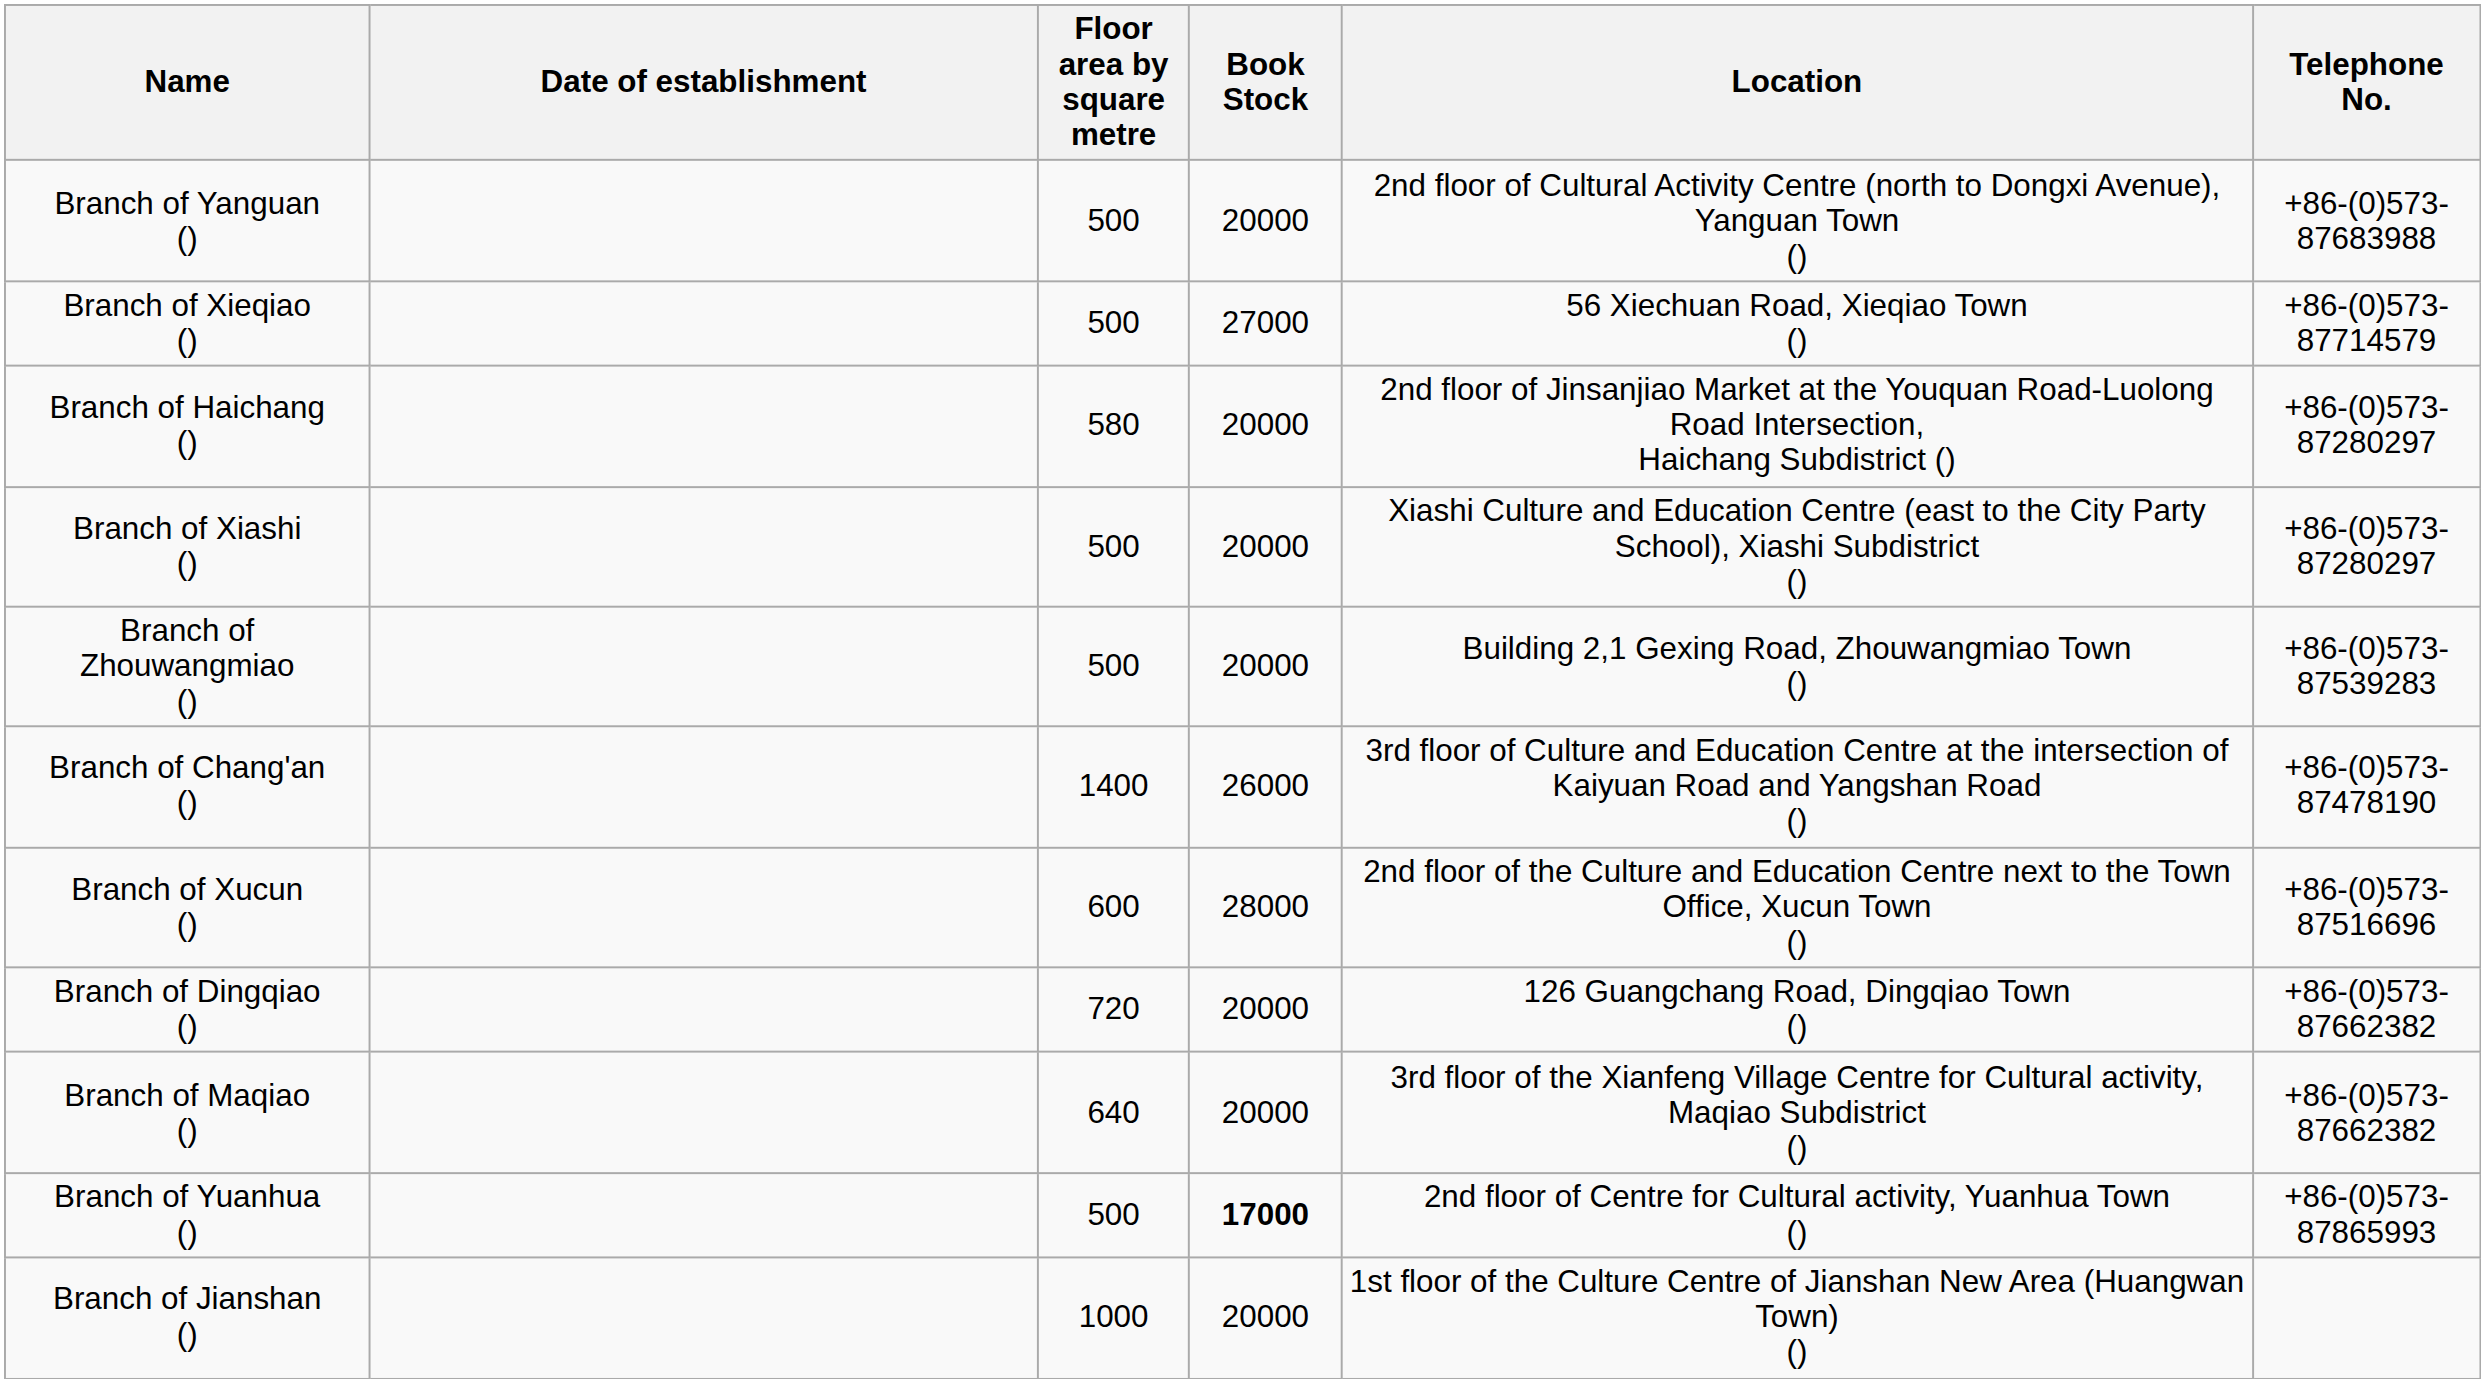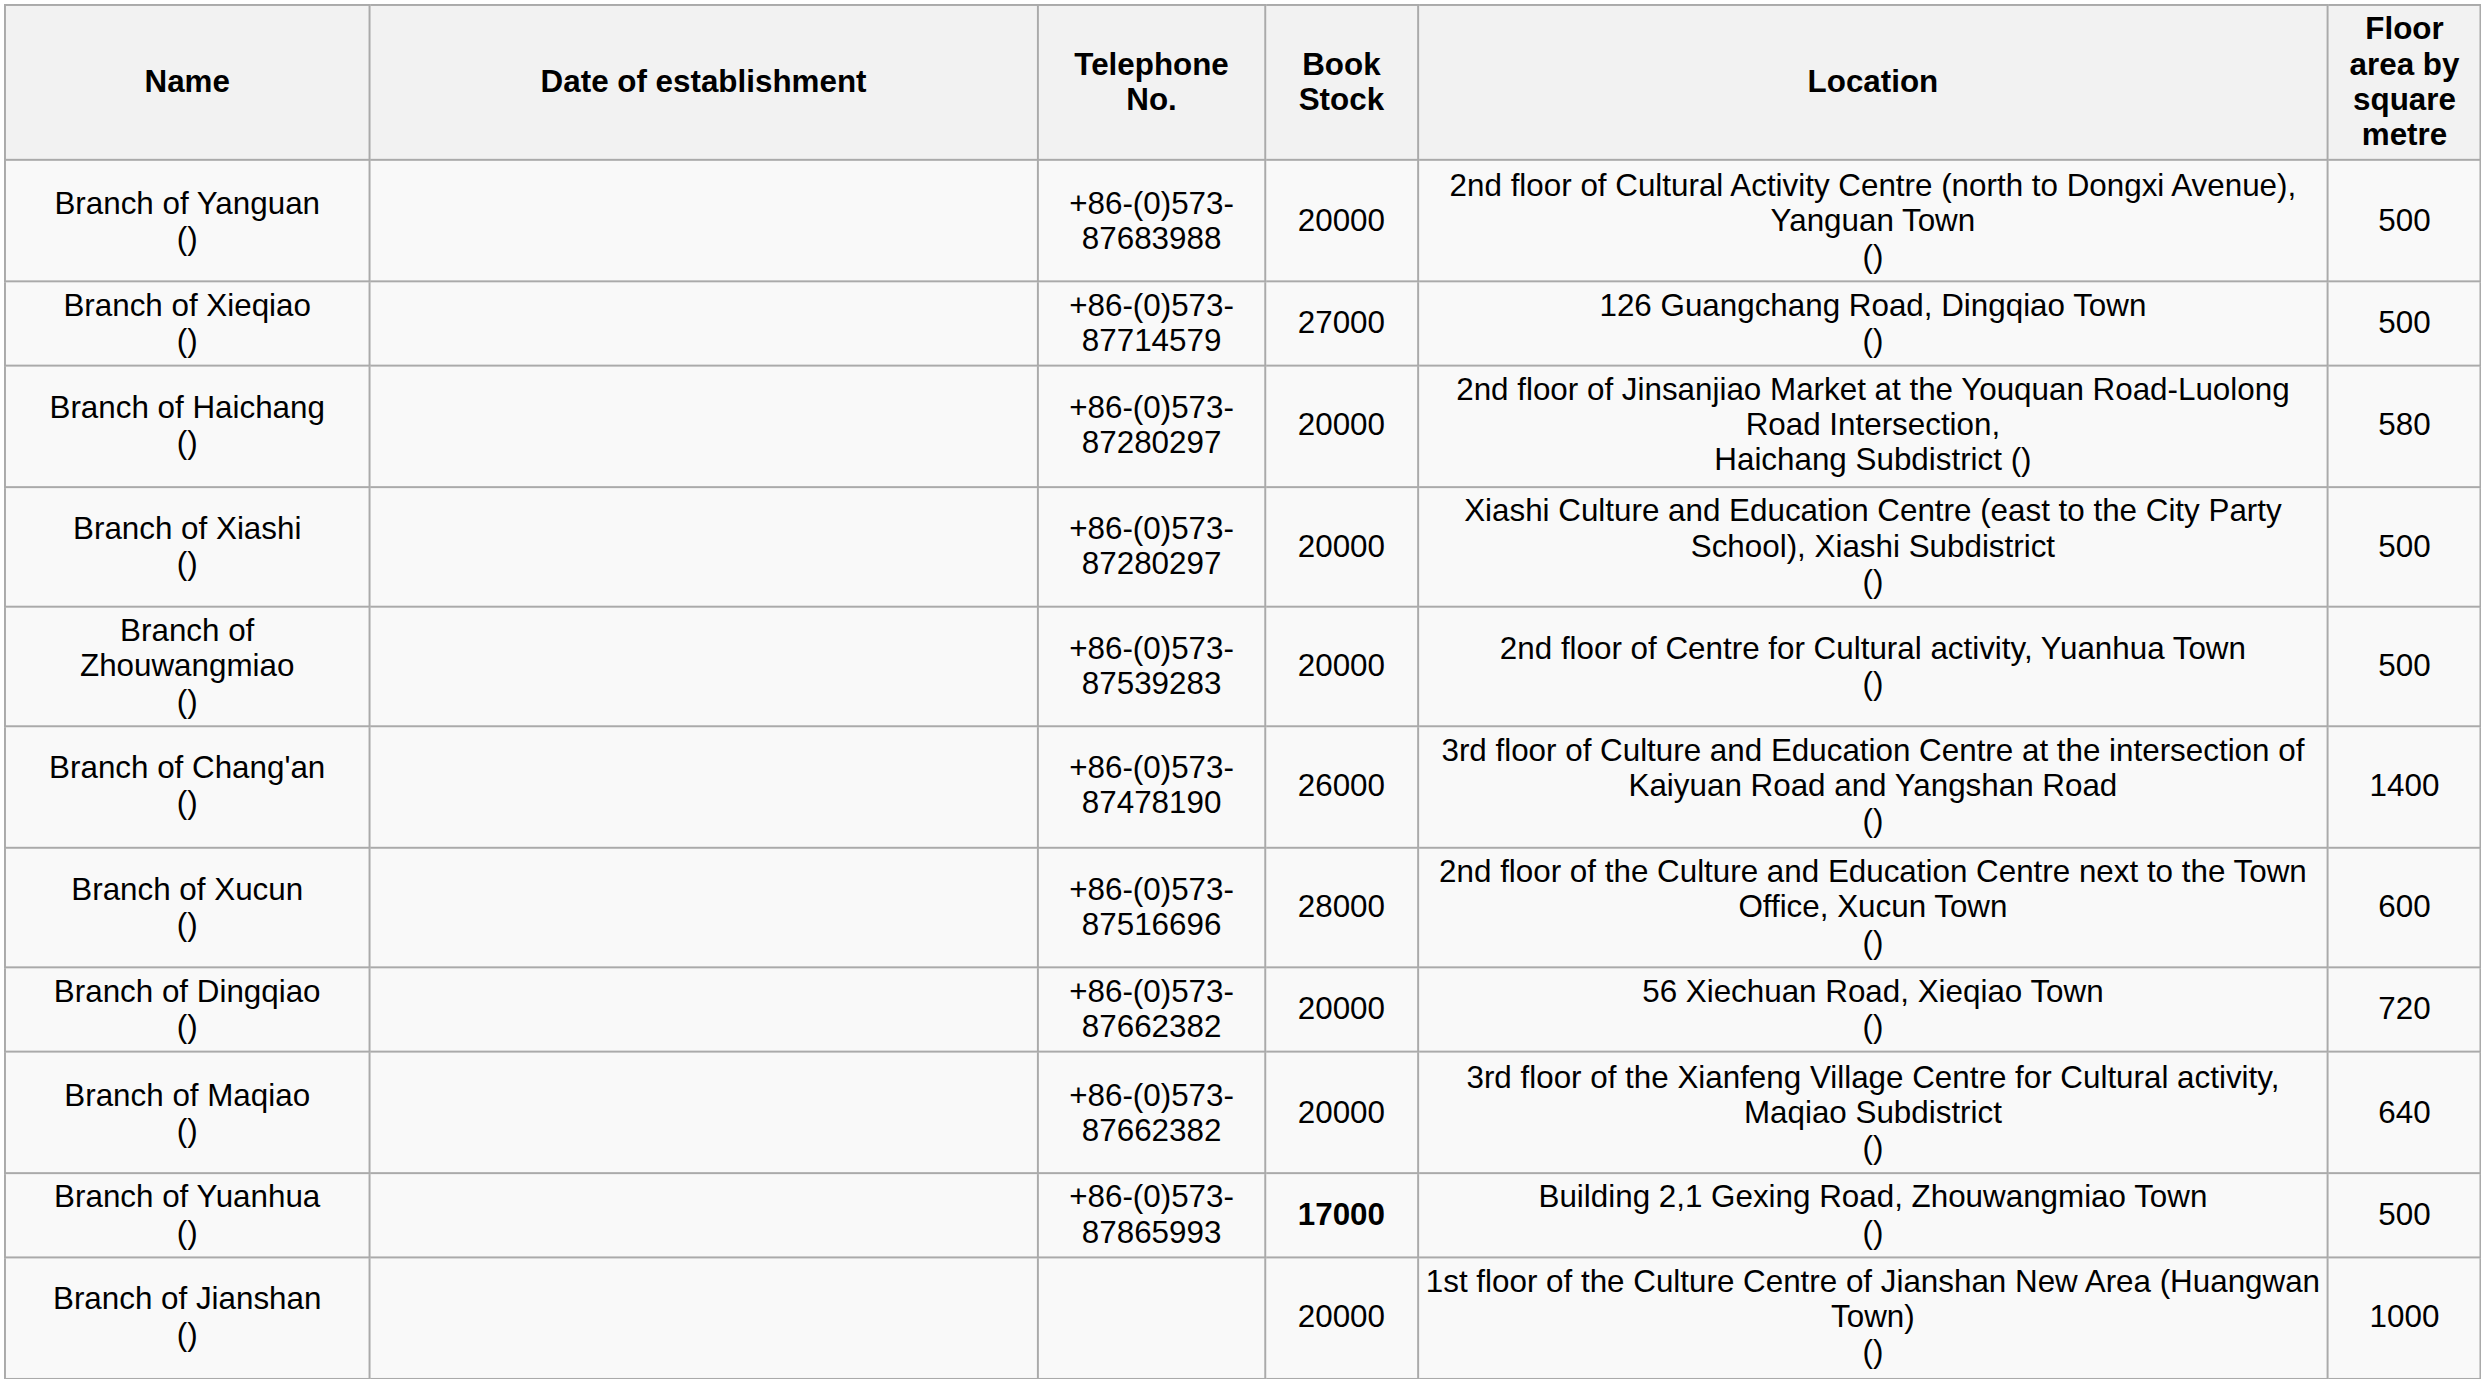columns swapped: (1114, 82) <-> (2367, 82)
(1797, 322) 56 Xiechuan Road, Xieqiao Town () -> (1873, 322) 126 Guangchang Road, Dingqiao Town ()
(1797, 666) Building 2,1 Gexing Road, Zhouwangmiao Town () -> (1873, 666) 2nd floor of Centre for Cultural activity, Yuanhua Town ()
(1797, 1009) 126 Guangchang Road, Dingqiao Town () -> (1873, 1009) 56 Xiechuan Road, Xieqiao Town ()
(1797, 1214) 2nd floor of Centre for Cultural activity, Yuanhua Town () -> (1873, 1214) Building 2,1 Gexing Road, Zhouwangmiao Town ()
